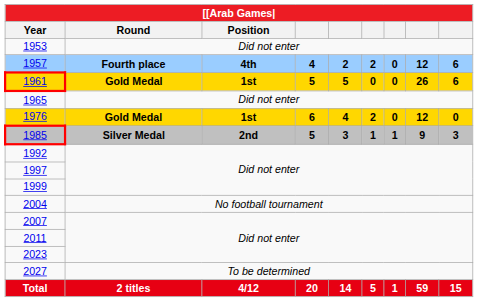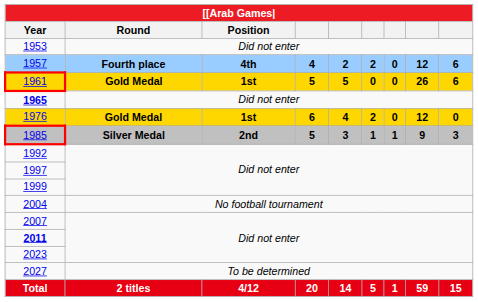(35, 100) normal -> (35, 100) bold
(35, 238) normal -> (35, 238) bold
